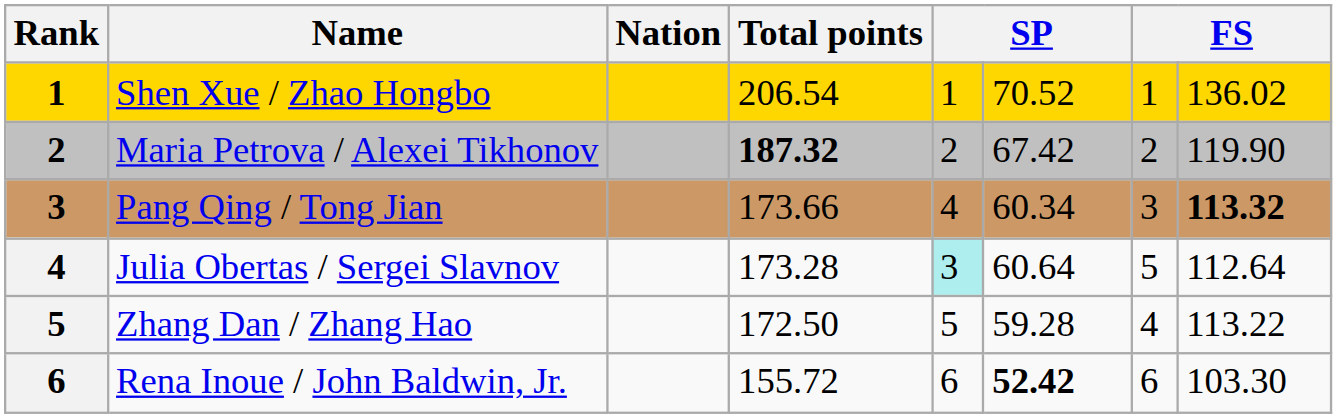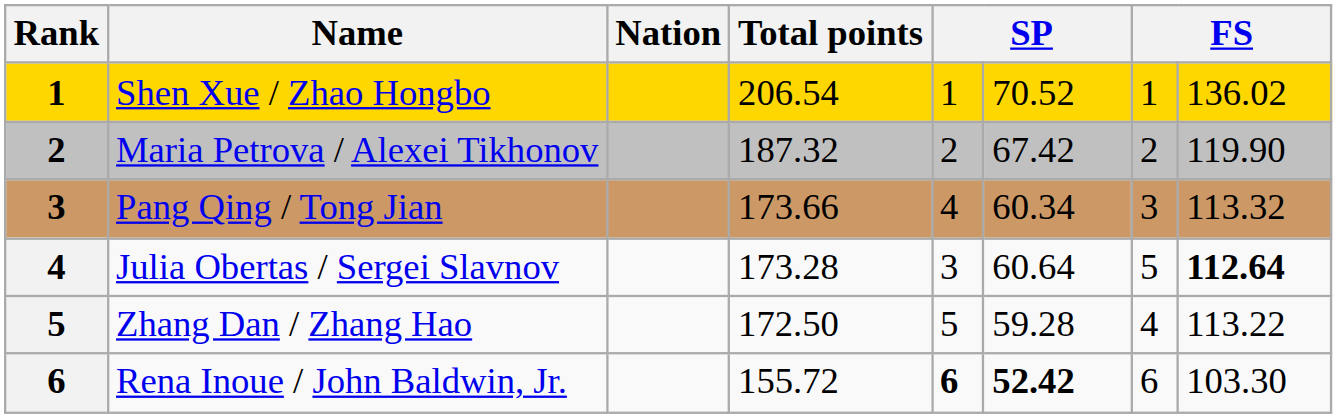(788, 149) bold -> (788, 149) normal
(1236, 207) bold -> (1236, 207) normal
(949, 265) paleturquoise background -> (949, 265) no background
(1236, 265) normal -> (1236, 265) bold
(949, 382) normal -> (949, 382) bold
